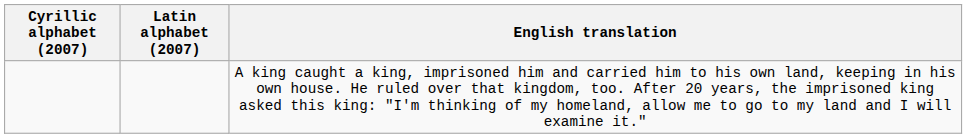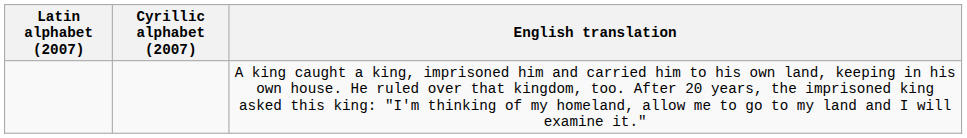columns swapped: (62, 33) <-> (175, 33)
